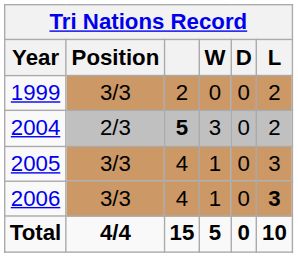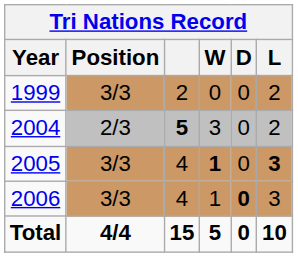(215, 163) normal -> (215, 163) bold
(274, 163) normal -> (274, 163) bold
(244, 198) normal -> (244, 198) bold
(274, 198) bold -> (274, 198) normal
